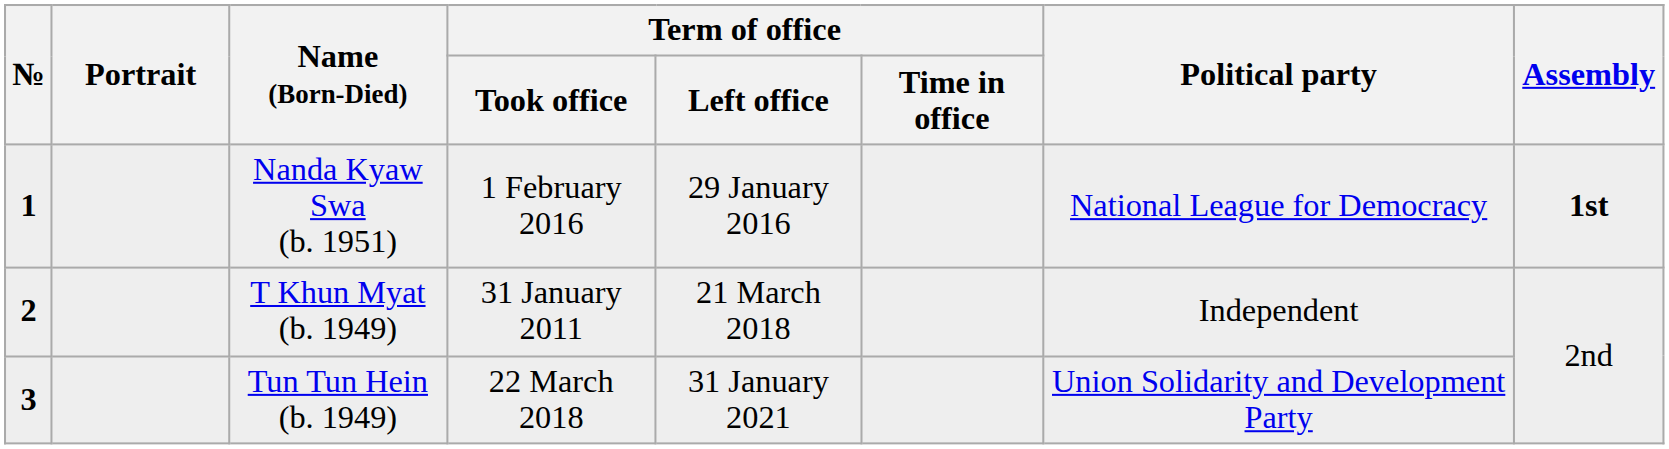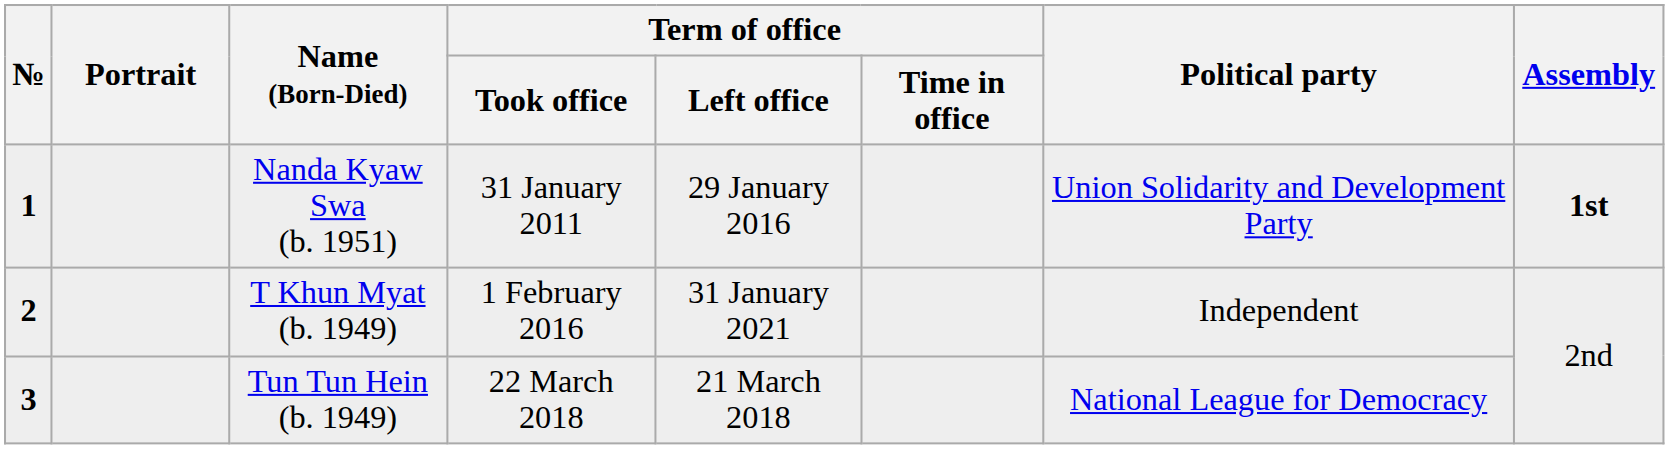(551, 205) 1 February 2016 -> (551, 205) 31 January 2011
(1279, 205) National League for Democracy -> (1279, 205) Union Solidarity and Development Party
(551, 311) 31 January 2011 -> (551, 311) 1 February 2016
(758, 311) 21 March 2018 -> (758, 311) 31 January 2021
(758, 398) 31 January 2021 -> (758, 398) 21 March 2018
(1279, 398) Union Solidarity and Development Party -> (1279, 398) National League for Democracy
